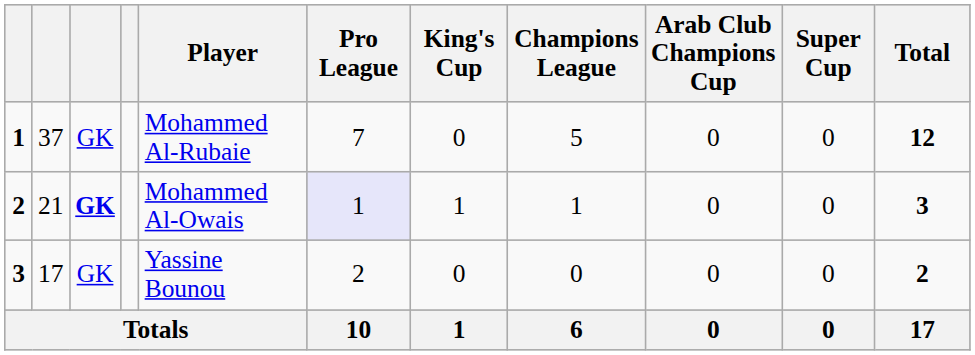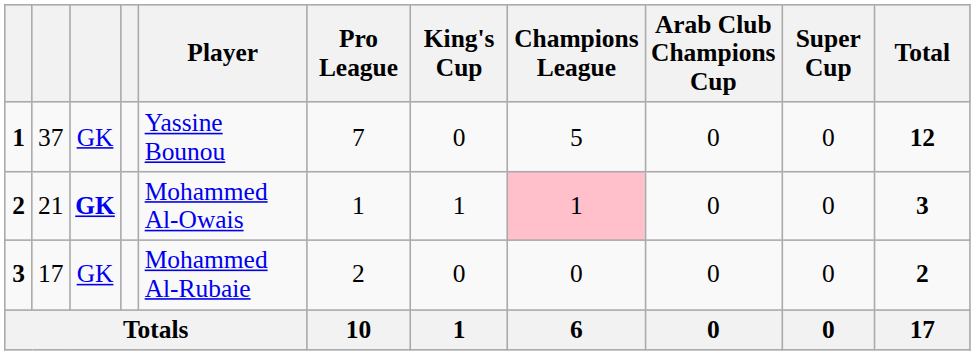(206, 136) Mohammed Al-Rubaie -> (185, 136) Yassine Bounou
(358, 205) lavender background -> (358, 205) no background
(576, 205) no background -> (576, 205) pink background
(185, 274) Yassine Bounou -> (206, 274) Mohammed Al-Rubaie
